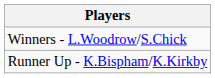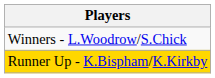(108, 61) no background -> (108, 61) gold background
